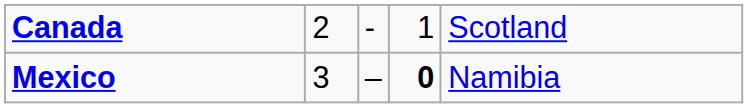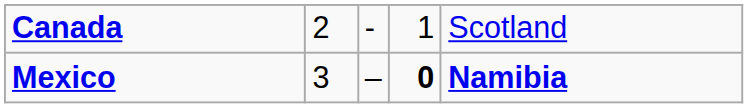(504, 77) normal -> (508, 77) bold
